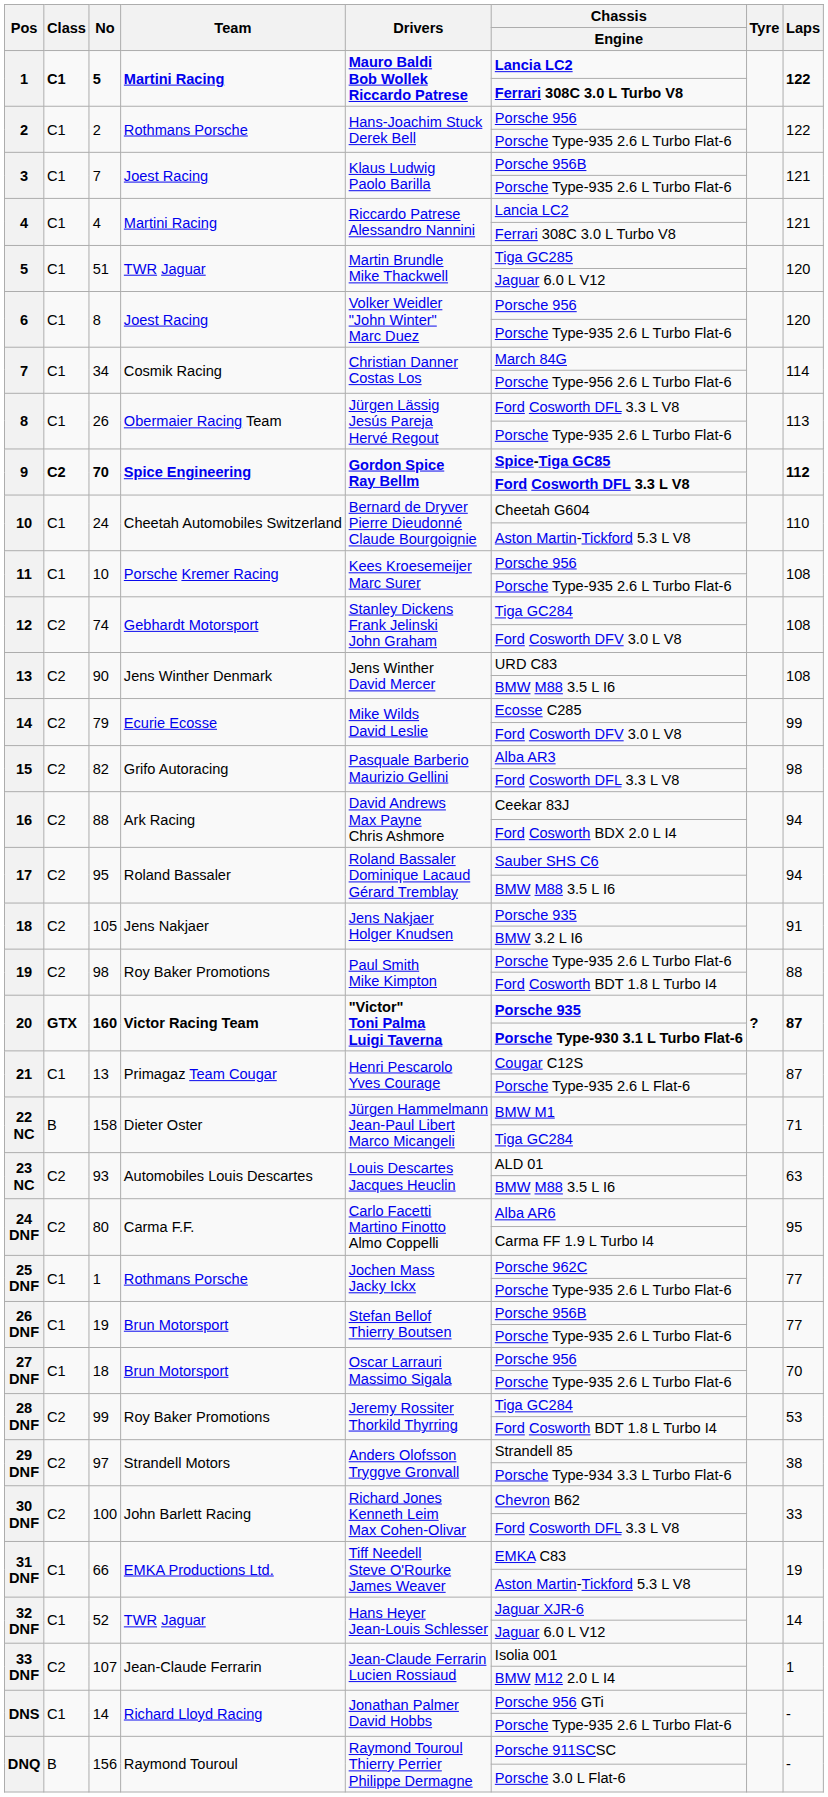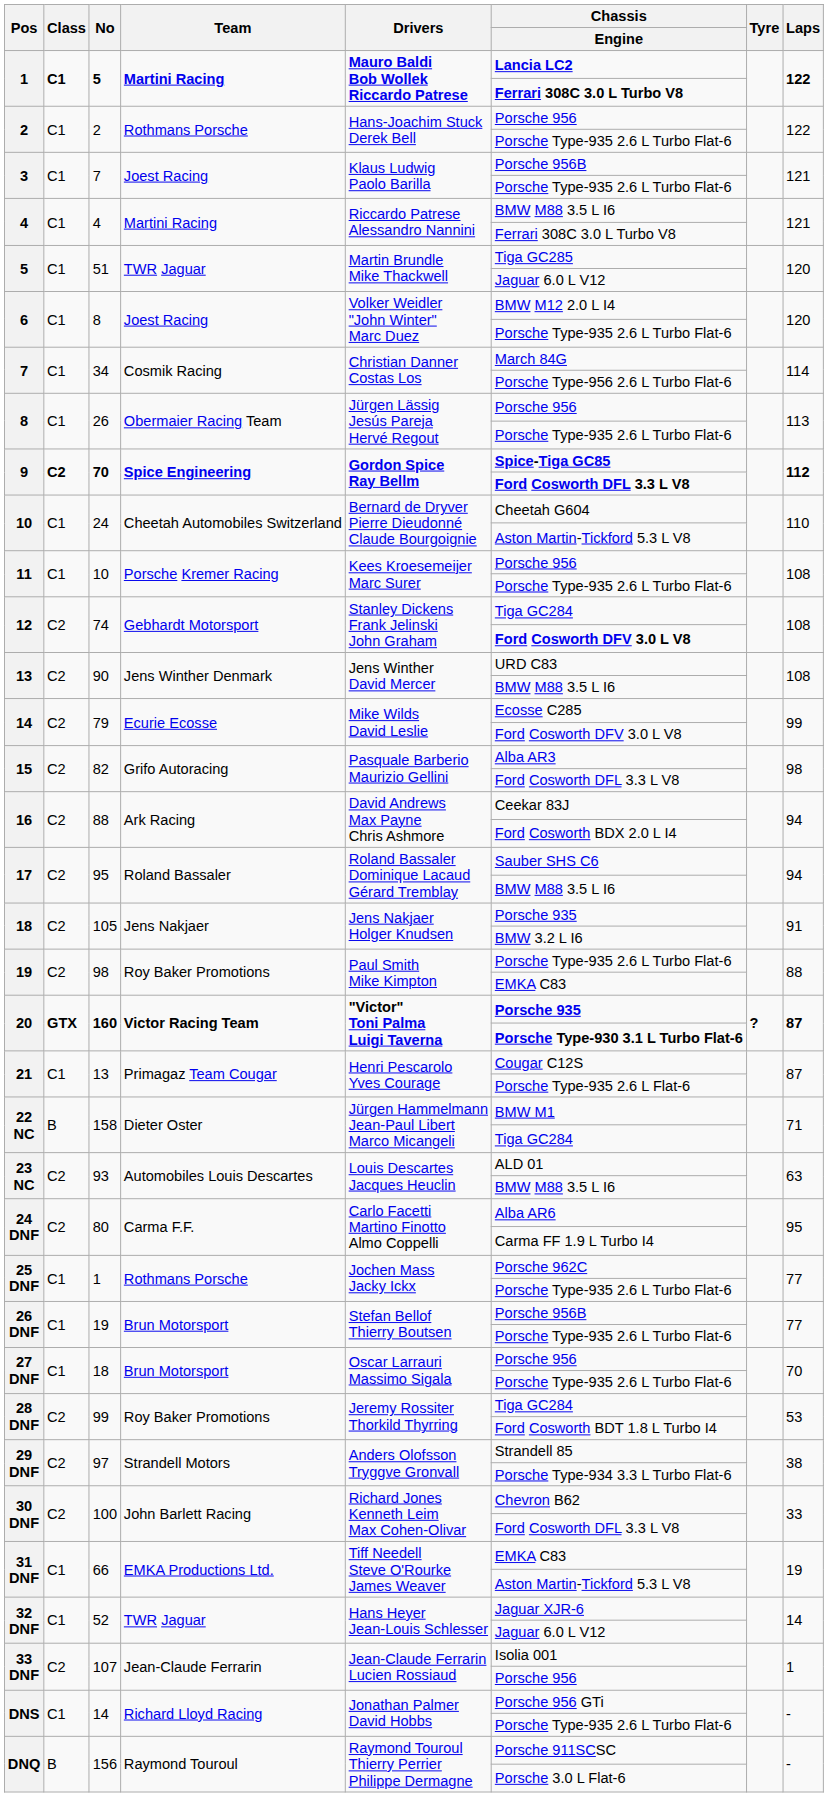(532, 211) Lancia LC2 -> (555, 211) BMW M88 3.5 L I6
(536, 305) Porsche 956 -> (555, 305) BMW M12 2.0 L I4
(587, 407) Ford Cosworth DFL 3.3 L V8 -> (536, 407) Porsche 956
(588, 639) normal -> (593, 639) bold
(606, 984) Ford Cosworth BDT 1.8 L Turbo I4 -> (530, 984) EMKA C83
(555, 1678) BMW M12 2.0 L I4 -> (536, 1678) Porsche 956
